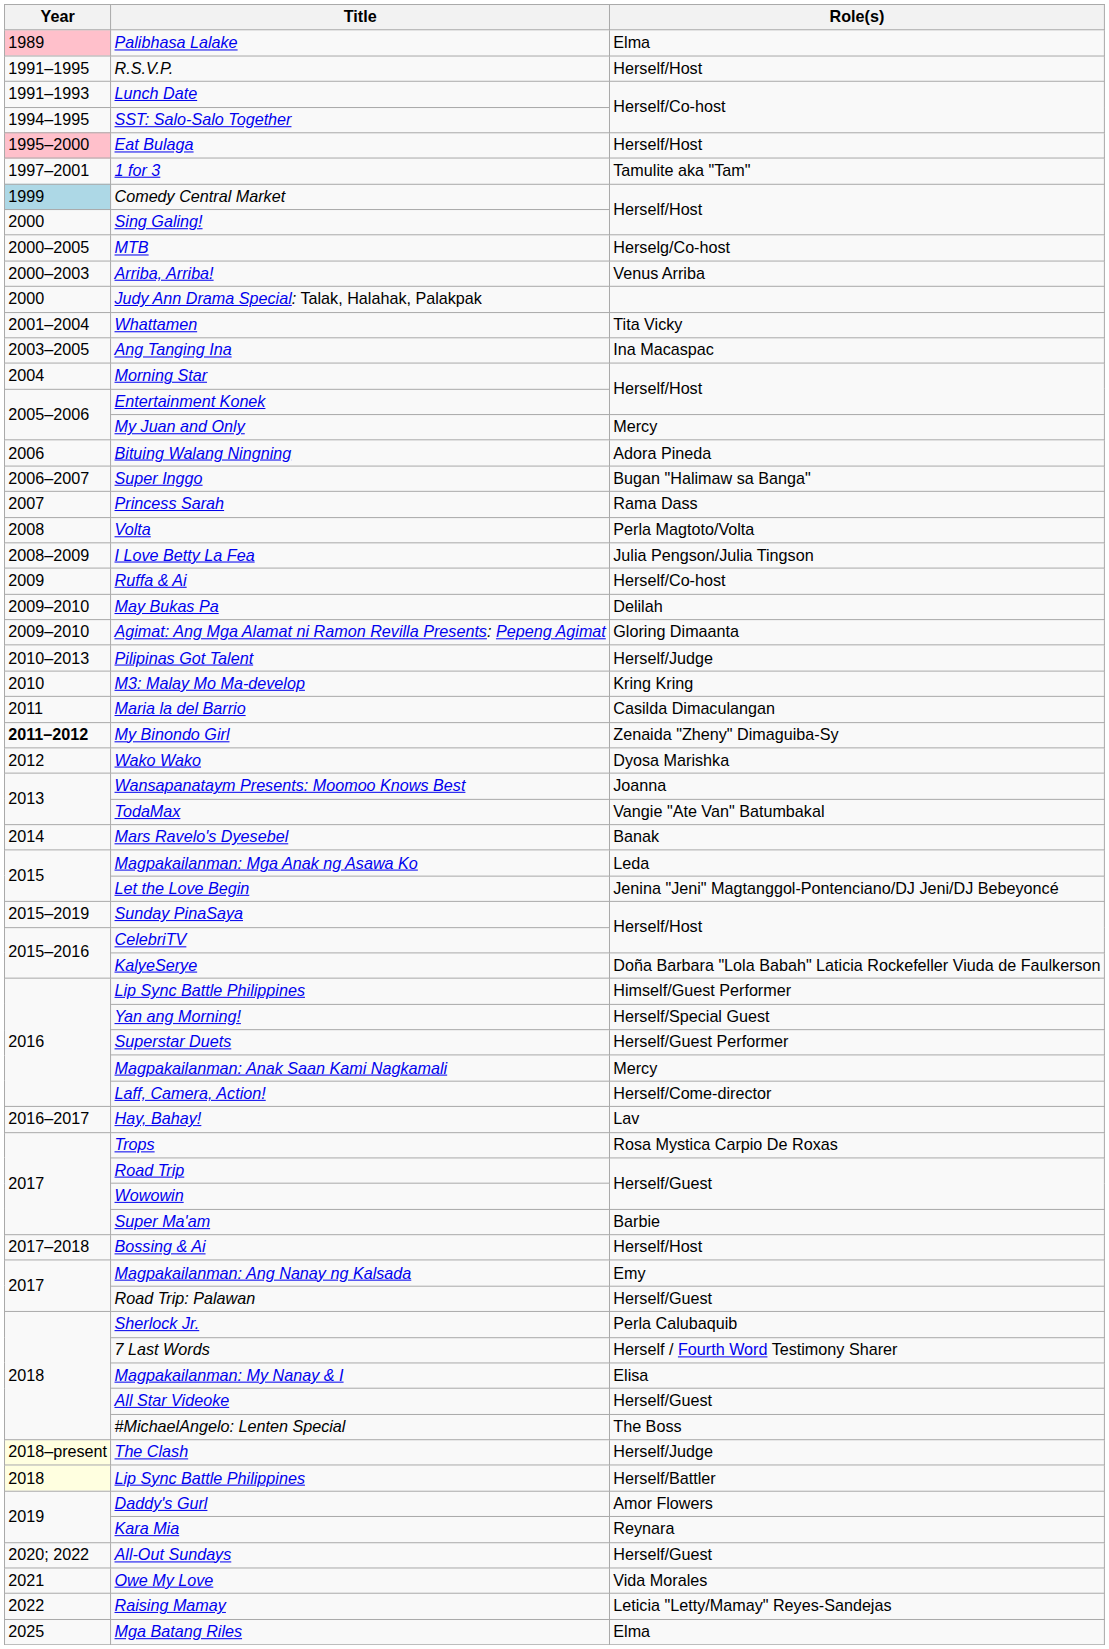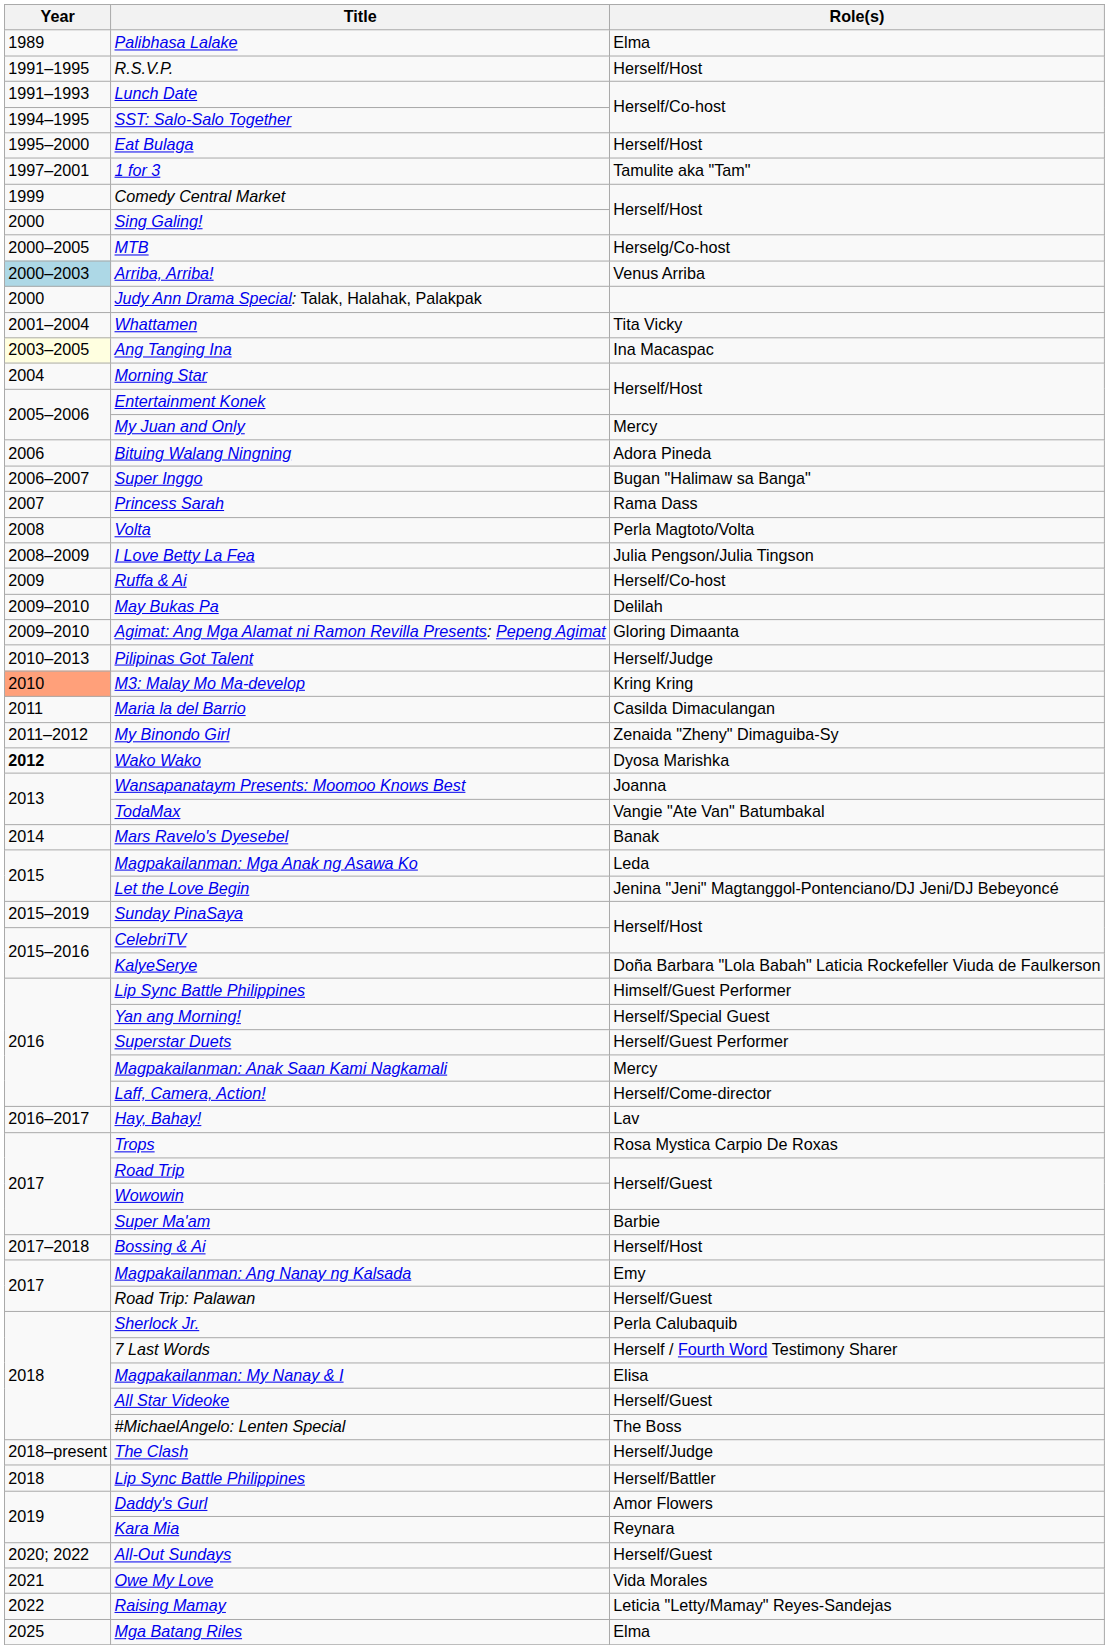(26, 42) pink background -> (26, 42) no background
(49, 145) pink background -> (49, 145) no background
(26, 196) lightblue background -> (26, 196) no background
(49, 273) no background -> (49, 273) lightblue background
(49, 350) no background -> (49, 350) lightyellow background
(26, 683) no background -> (26, 683) lightsalmon background
(48, 734) bold -> (48, 734) normal
(26, 760) normal -> (26, 760) bold
(58, 1452) lightyellow background -> (58, 1452) no background
(26, 1478) lightyellow background -> (26, 1478) no background
